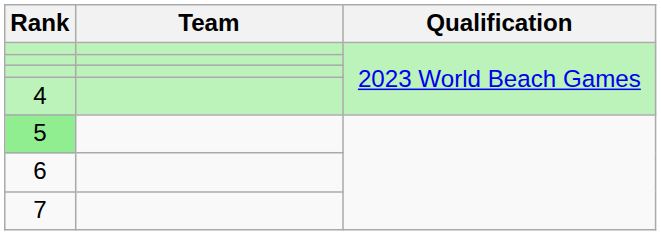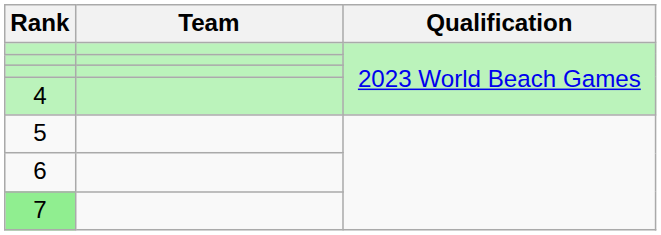(40, 133) lightgreen background -> (40, 133) no background
(40, 210) no background -> (40, 210) lightgreen background
